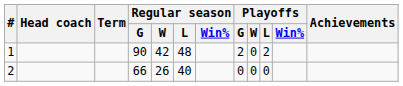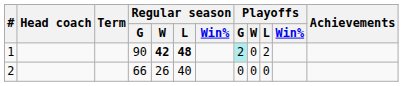(162, 53) normal -> (162, 53) bold
(185, 53) normal -> (185, 53) bold
(241, 53) no background -> (241, 53) paleturquoise background
